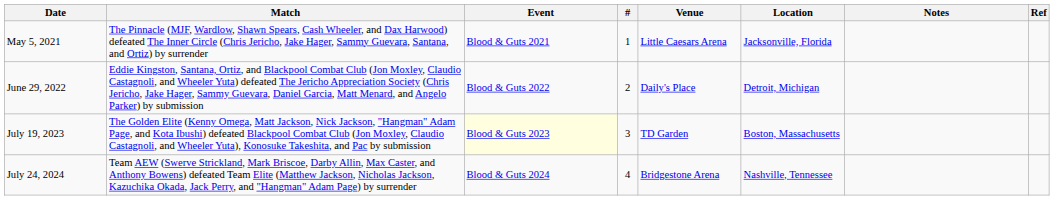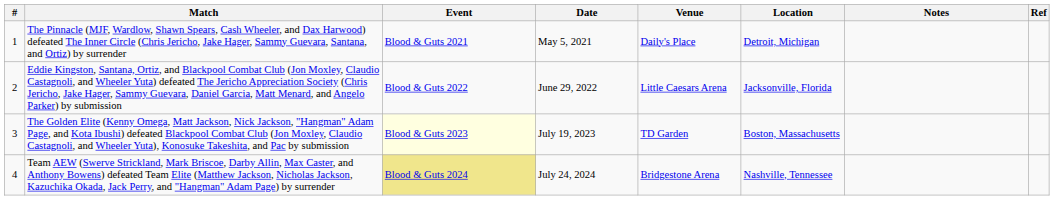columns swapped: (628, 12) <-> (56, 12)
(684, 41) Little Caesars Arena -> (668, 41) Daily's Place
(788, 41) Jacksonville, Florida -> (781, 41) Detroit, Michigan
(668, 87) Daily's Place -> (684, 87) Little Caesars Arena
(781, 87) Detroit, Michigan -> (788, 87) Jacksonville, Florida
(508, 174) no background -> (426, 174) khaki background
